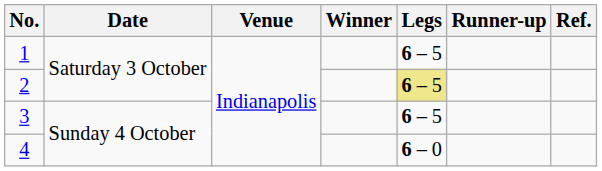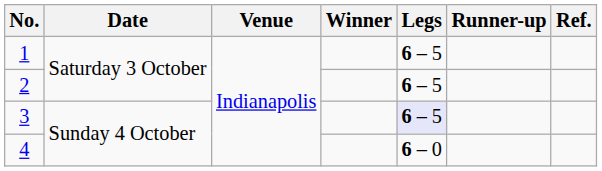(422, 85) khaki background -> (422, 85) no background
(422, 117) no background -> (422, 117) lavender background
